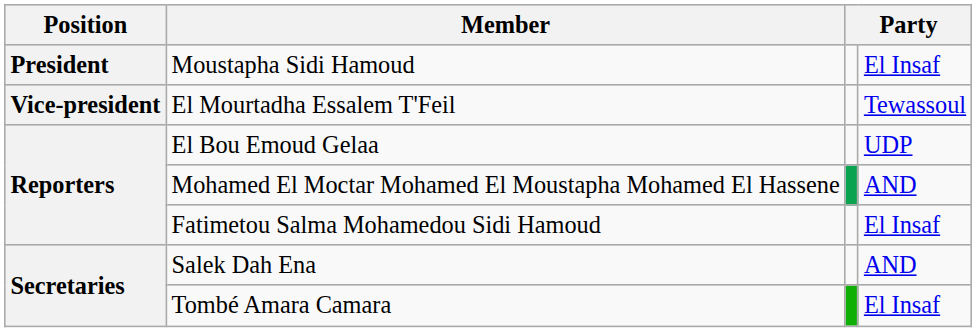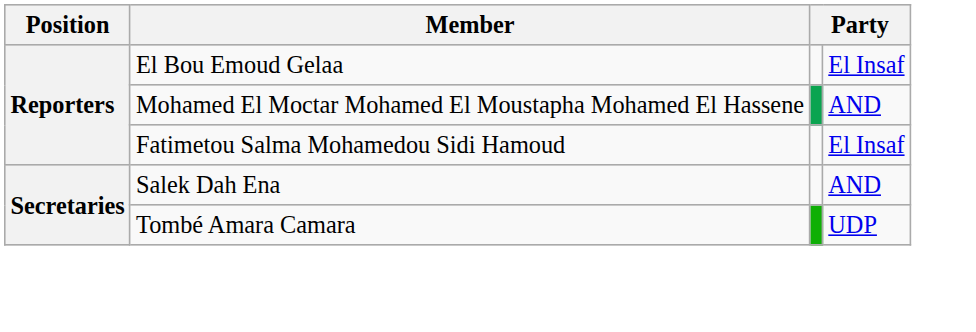- row: (293, 64)
- row: (314, 104)
(888, 145) UDP -> (866, 64) El Insaf
(902, 305) El Insaf -> (853, 225) UDP
